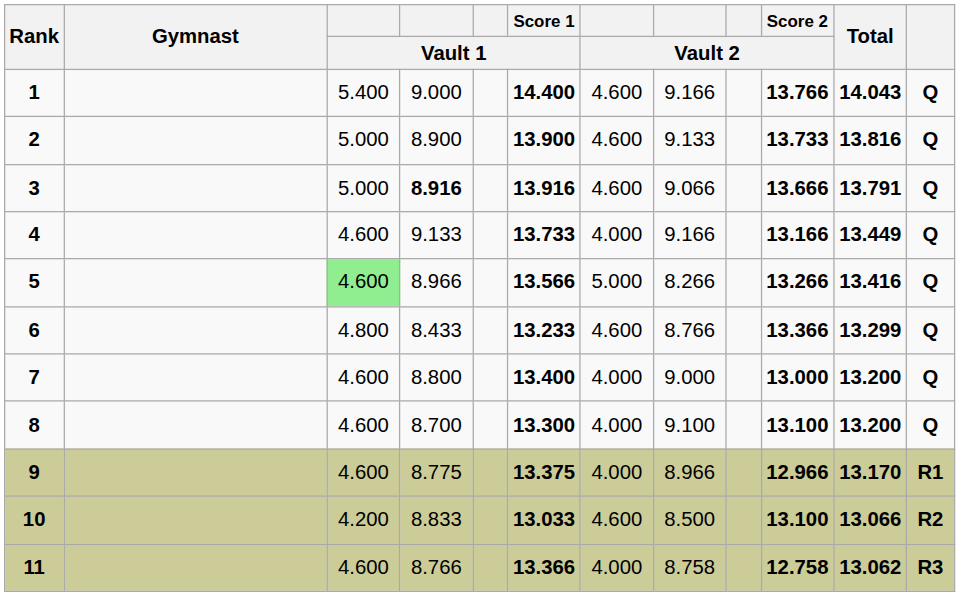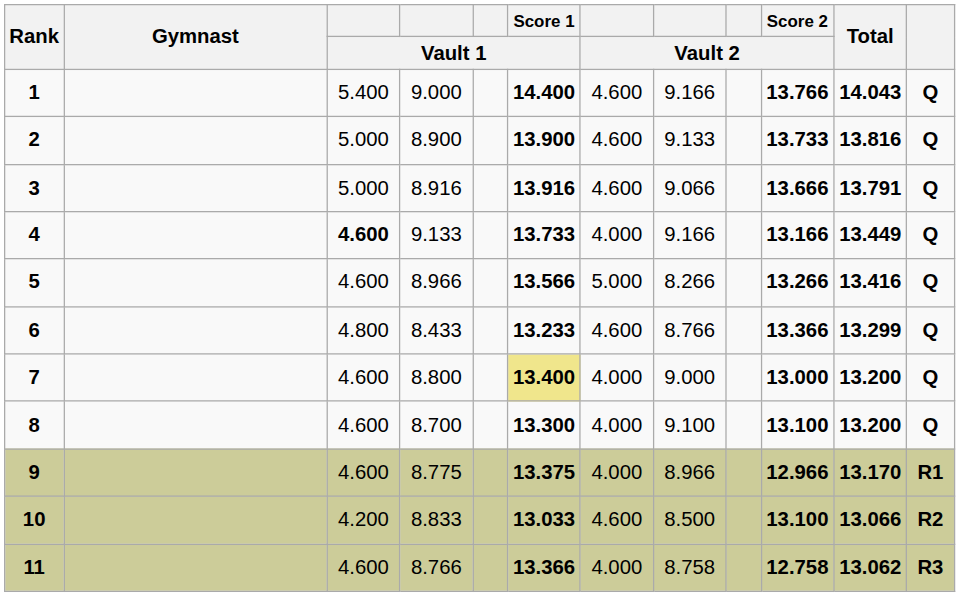(436, 187) bold -> (436, 187) normal
(363, 235) normal -> (363, 235) bold
(363, 282) lightgreen background -> (363, 282) no background
(544, 377) no background -> (544, 377) khaki background
